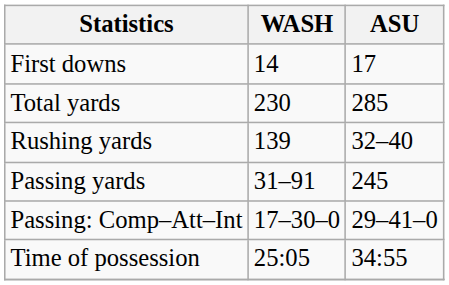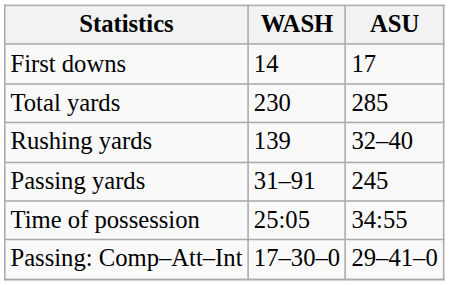rows swapped: (126, 220) <-> (105, 259)
